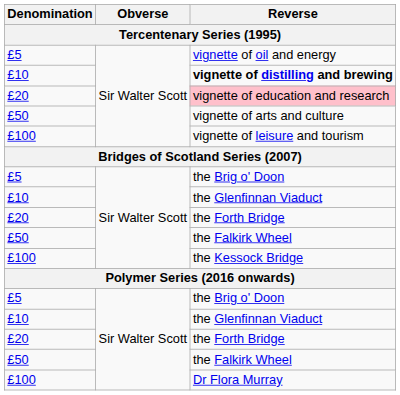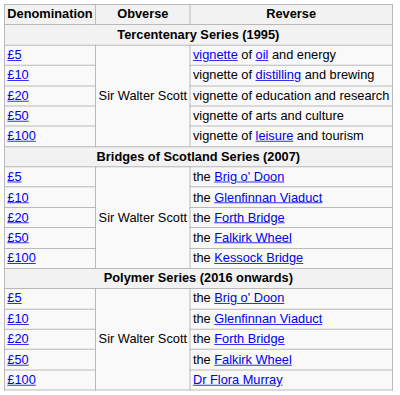(293, 75) bold -> (284, 75) normal
(291, 95) pink background -> (291, 95) no background
